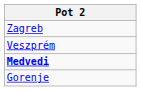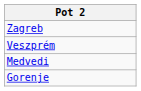(28, 61) bold -> (28, 61) normal
